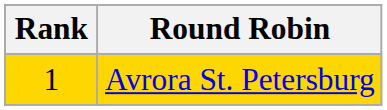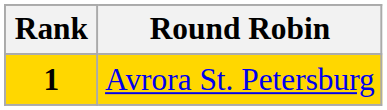(51, 79) normal -> (51, 79) bold
